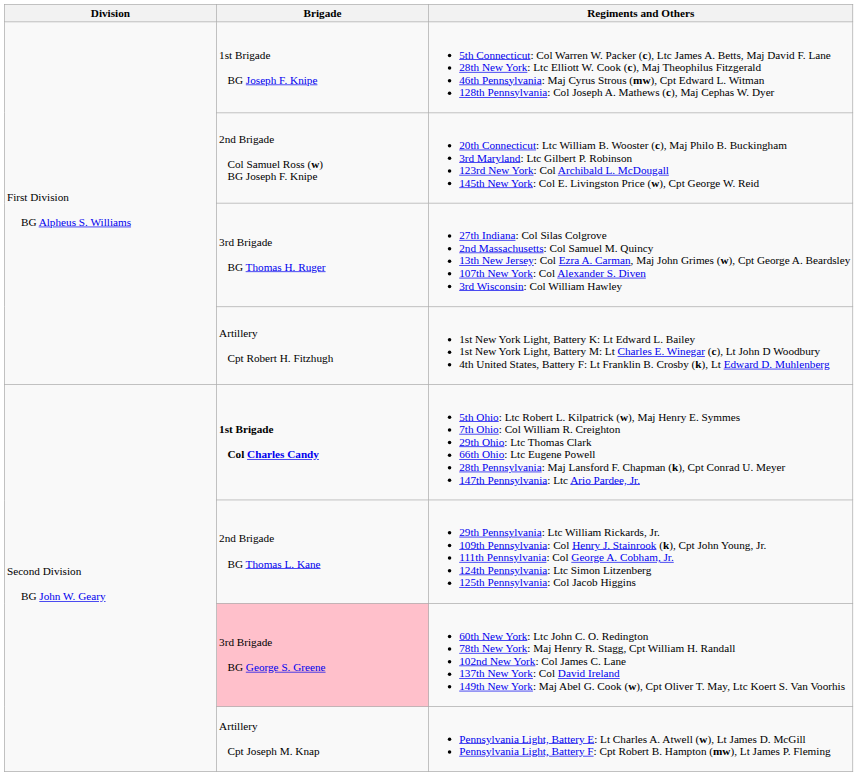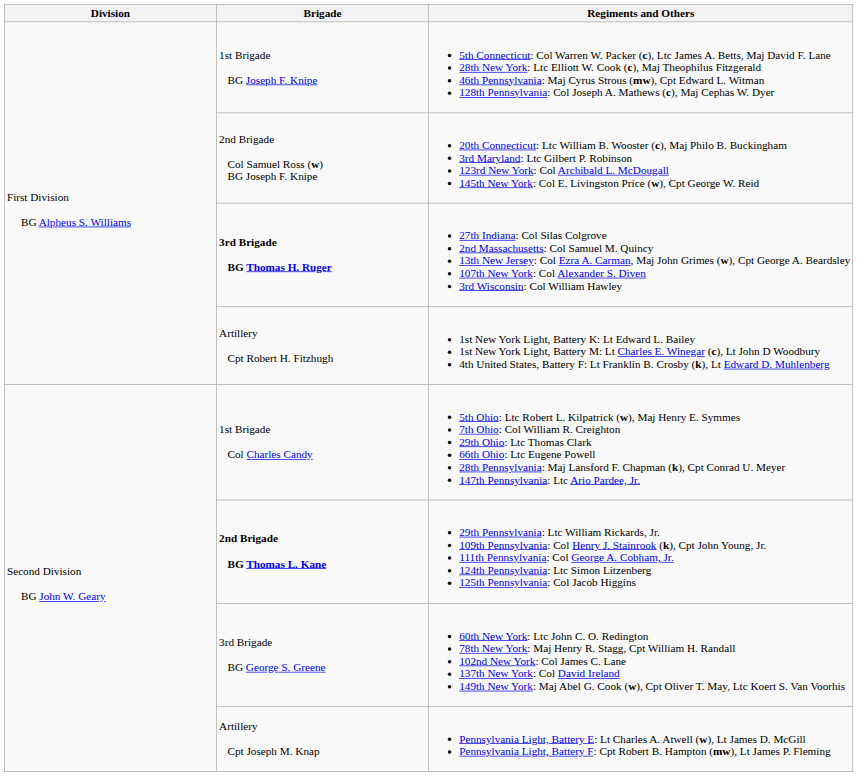(272, 254) normal -> (275, 254) bold
(269, 442) bold -> (266, 442) normal
(270, 551) normal -> (273, 551) bold
(272, 655) pink background -> (272, 655) no background
